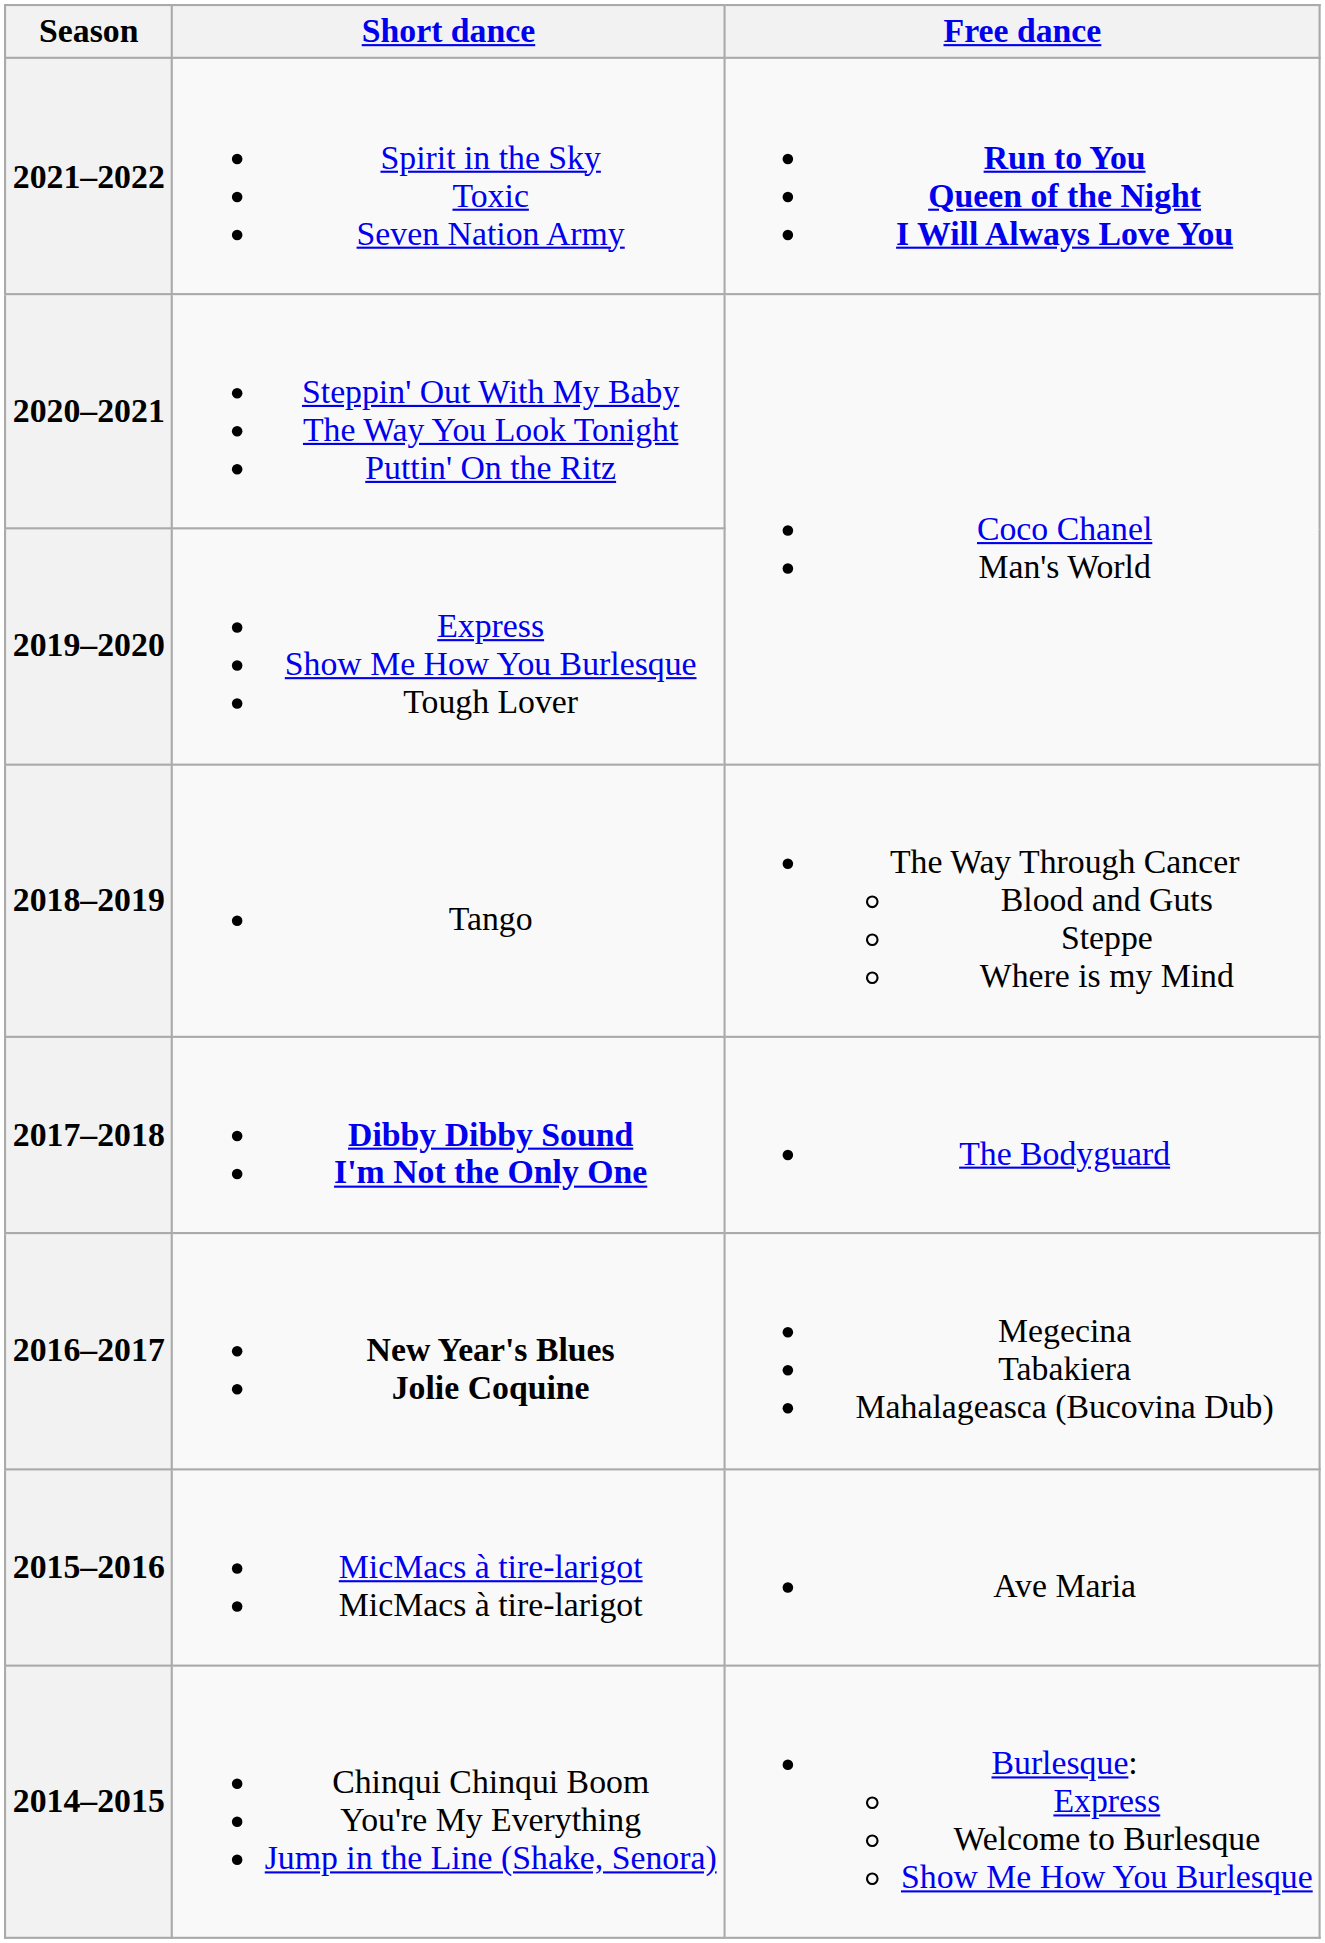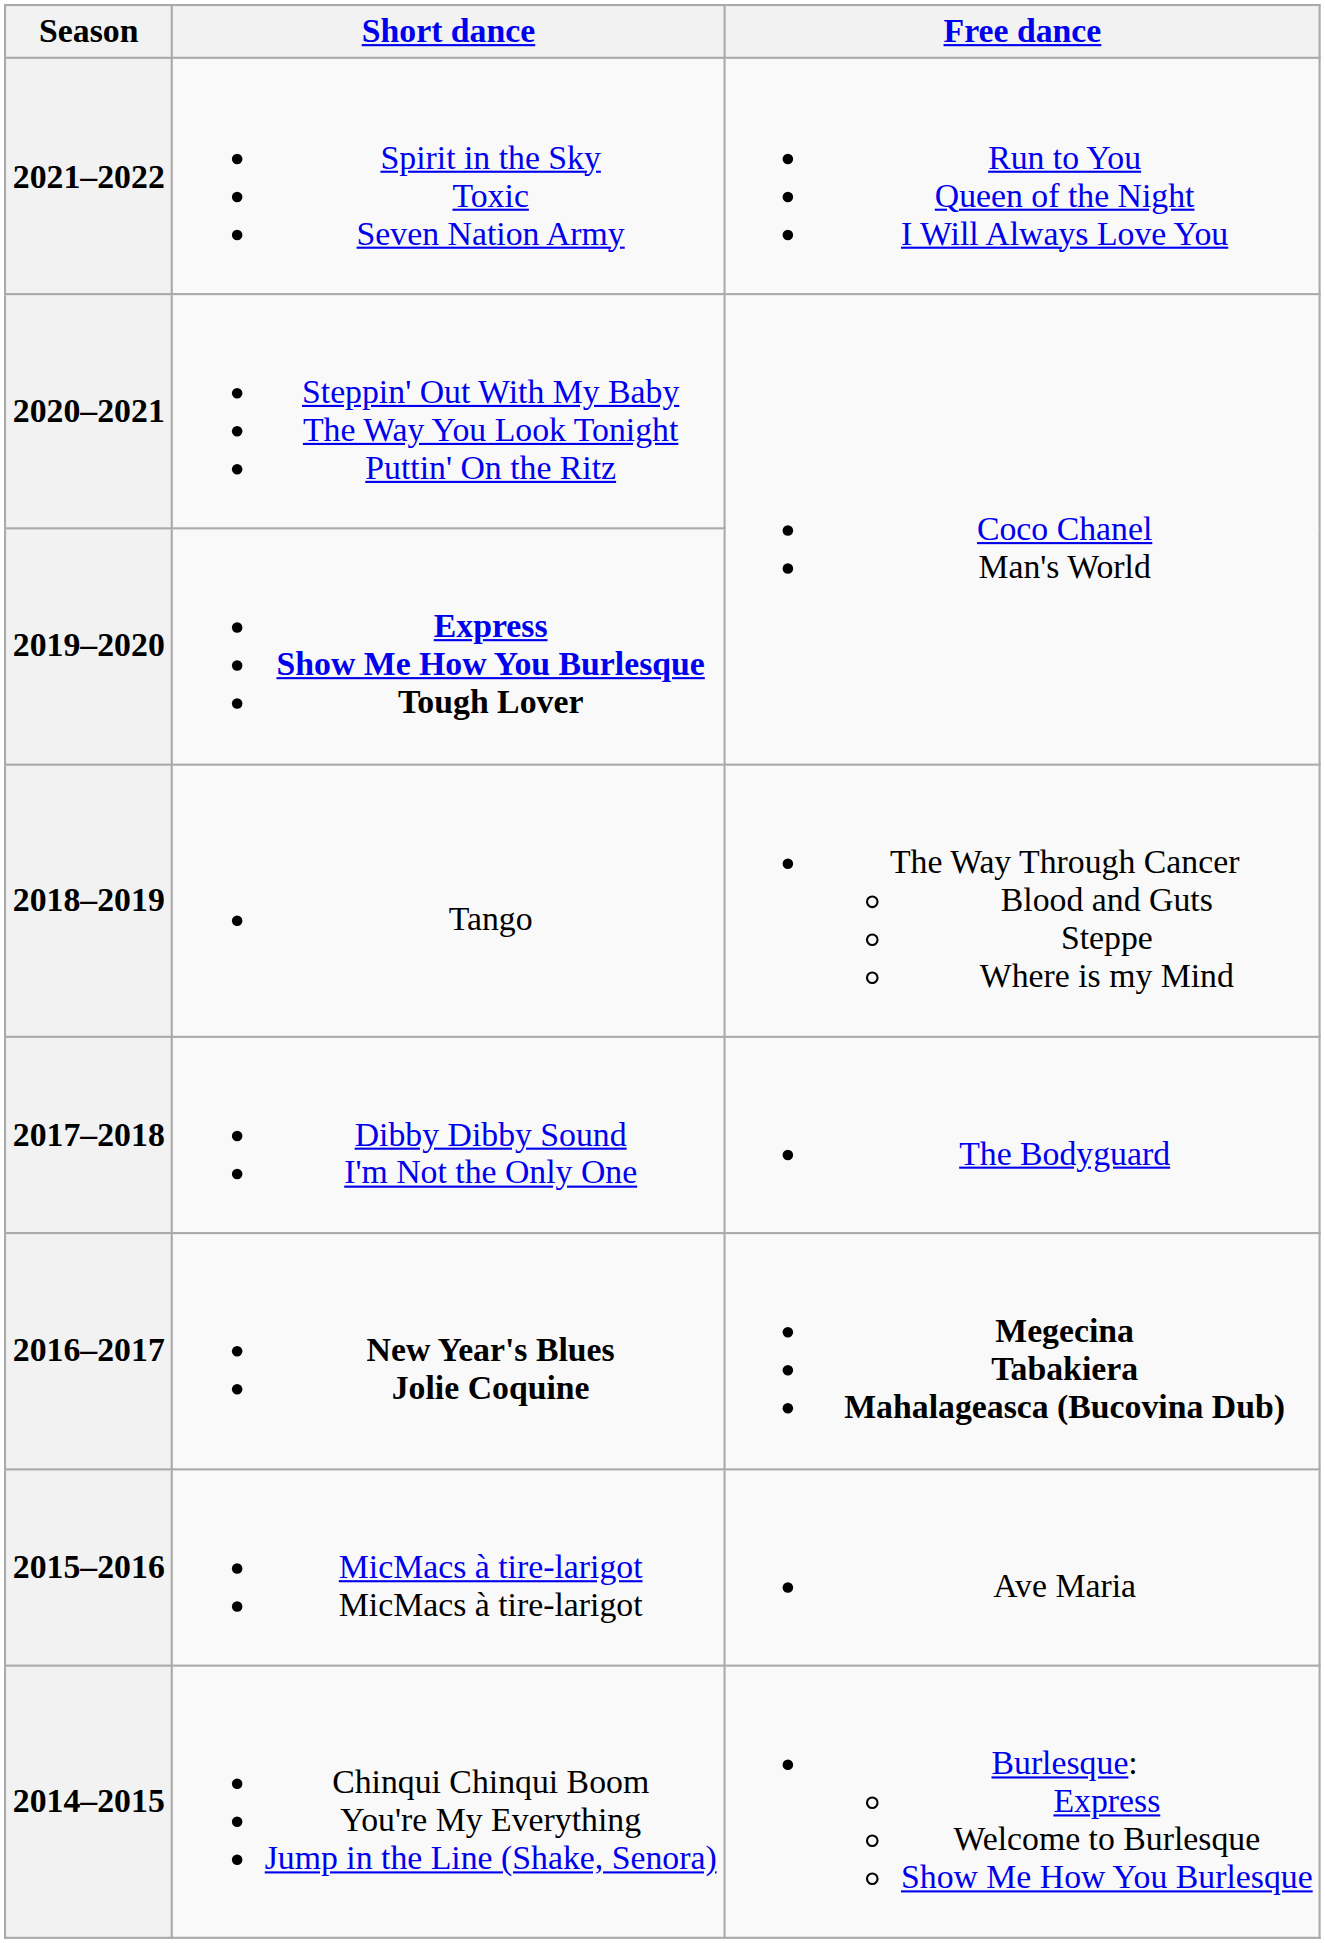(1022, 195) bold -> (1022, 195) normal
(448, 665) normal -> (448, 665) bold
(448, 1154) bold -> (448, 1154) normal
(1022, 1370) normal -> (1022, 1370) bold
